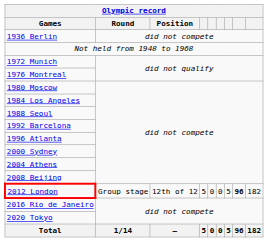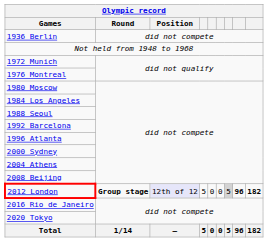(123, 191) normal -> (123, 191) bold
(175, 191) no background -> (175, 191) lavender background
(229, 191) no background -> (229, 191) lightgrey background
(254, 191) normal -> (254, 191) bold
